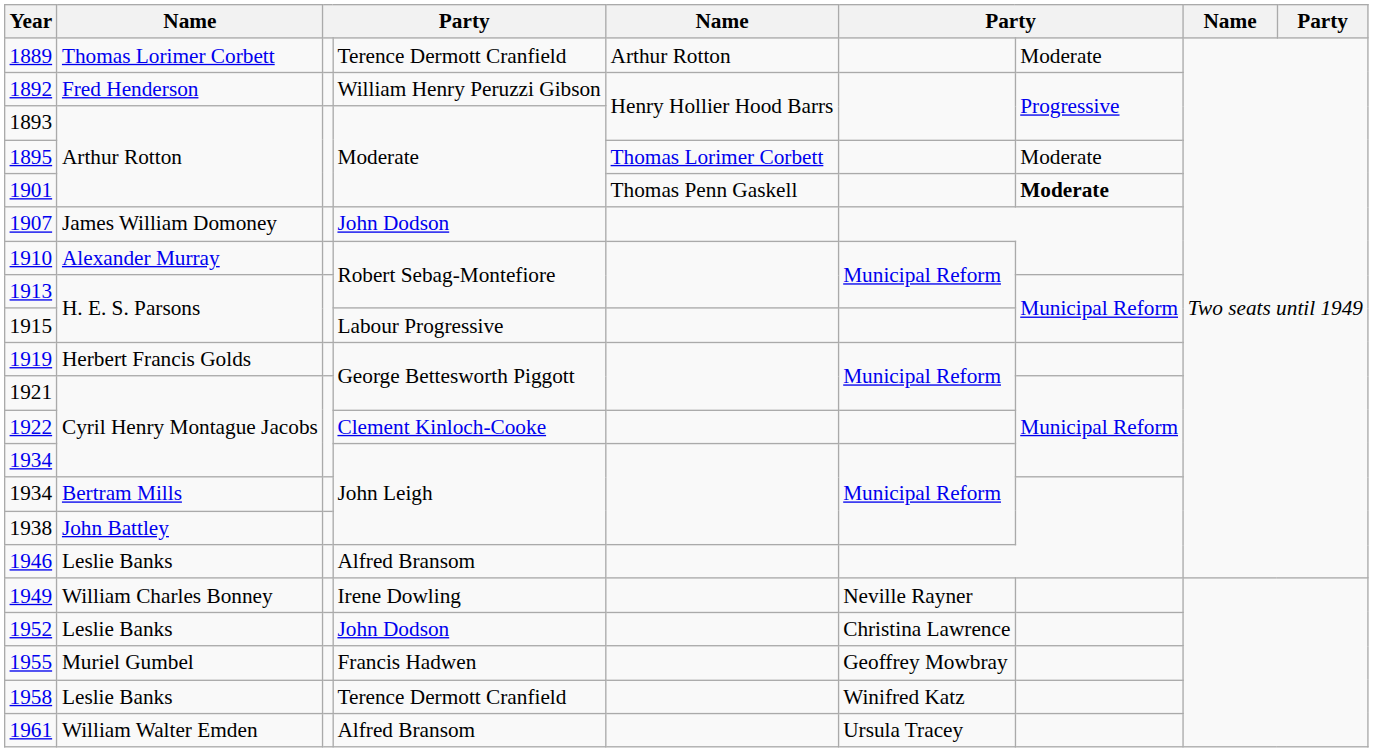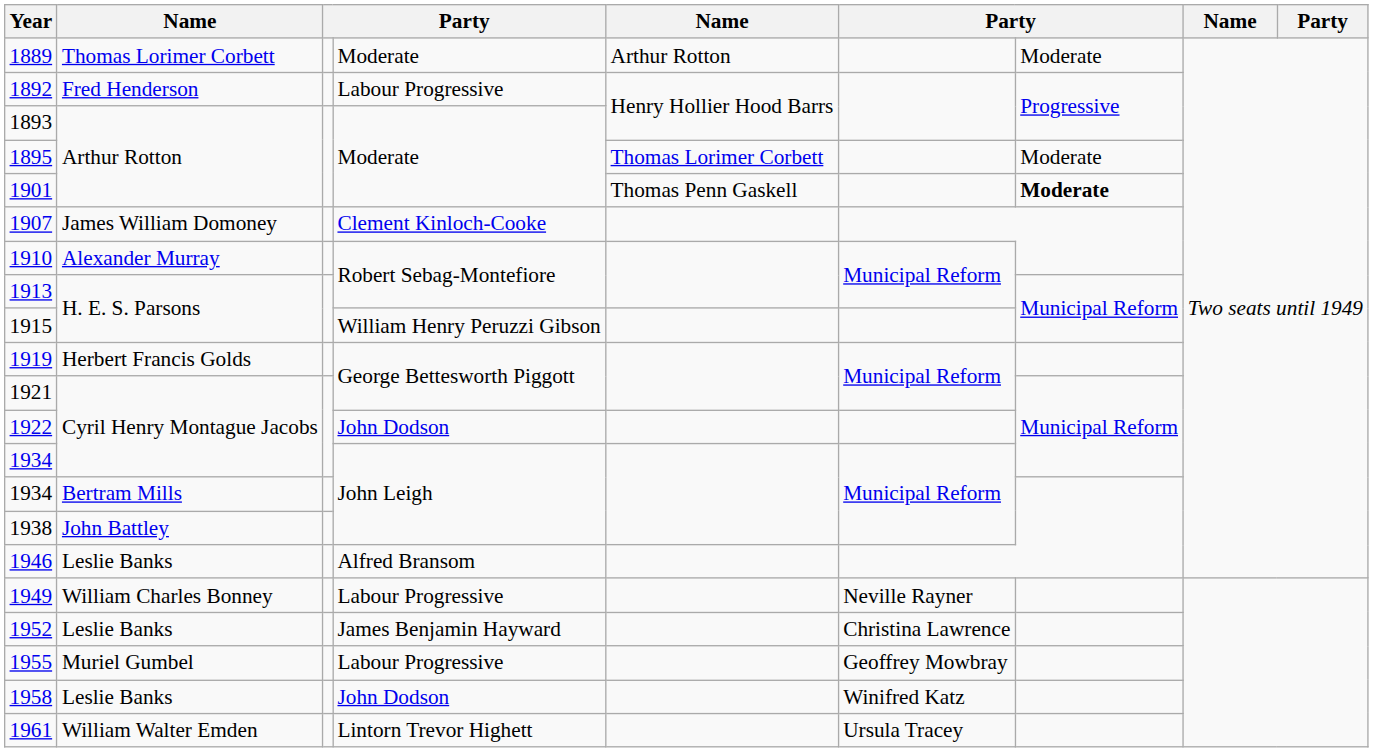(452, 55) Terence Dermott Cranfield -> (378, 55) Moderate
(469, 88) William Henry Peruzzi Gibson -> (420, 88) Labour Progressive
(393, 223) John Dodson -> (442, 223) Clement Kinloch-Cooke
(420, 325) Labour Progressive -> (469, 325) William Henry Peruzzi Gibson
(442, 426) Clement Kinloch-Cooke -> (393, 426) John Dodson
(399, 595) Irene Dowling -> (420, 595) Labour Progressive
(393, 628) John Dodson -> (449, 628) James Benjamin Hayward
(407, 662) Francis Hadwen -> (420, 662) Labour Progressive
(452, 696) Terence Dermott Cranfield -> (393, 696) John Dodson
(406, 730) Alfred Bransom -> (435, 730) Lintorn Trevor Highett
